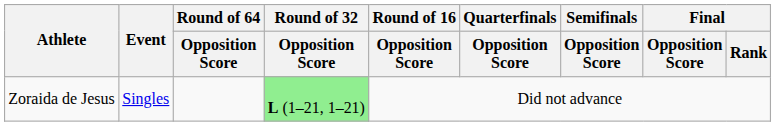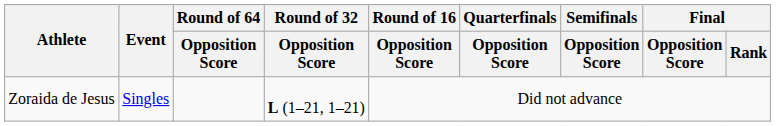(316, 108) lightgreen background -> (316, 108) no background
